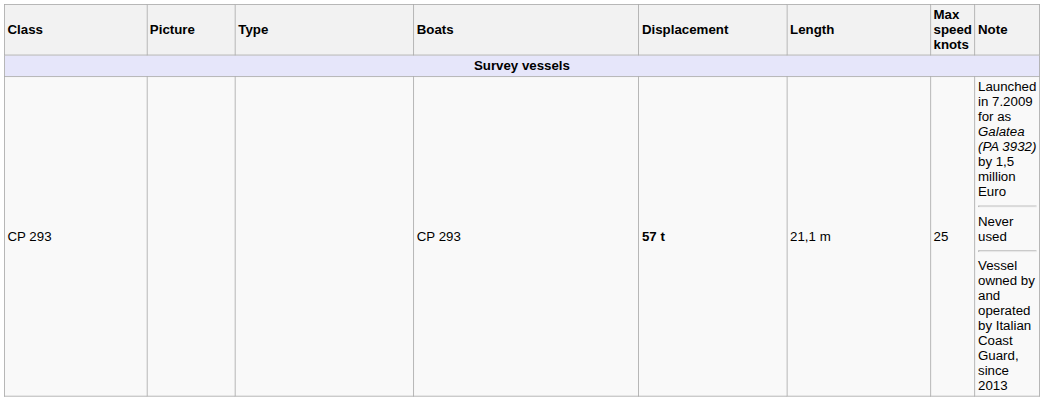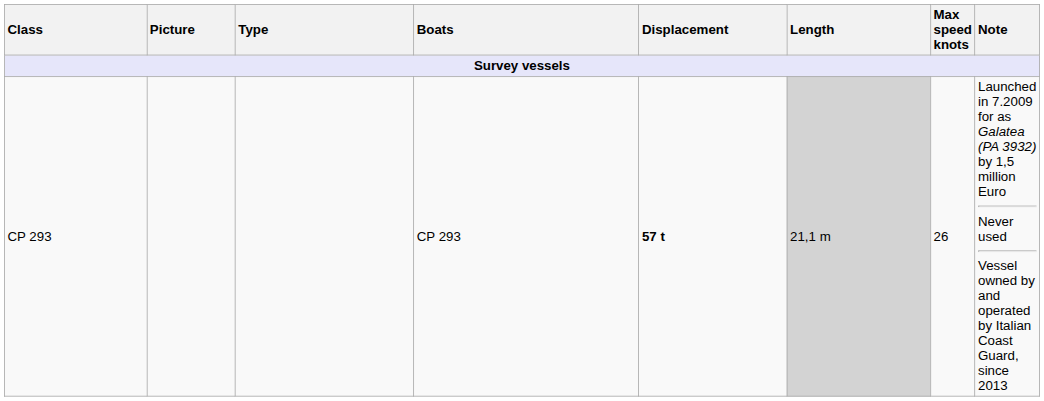(810, 236) no background -> (810, 236) lightgrey background
(941, 236) 25 -> (941, 236) 26
